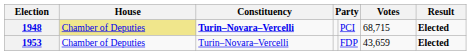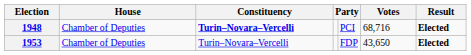(103, 27) khaki background -> (103, 27) no background
(377, 27) 68,715 -> (377, 27) 68,716
(377, 43) 43,659 -> (377, 43) 43,650
